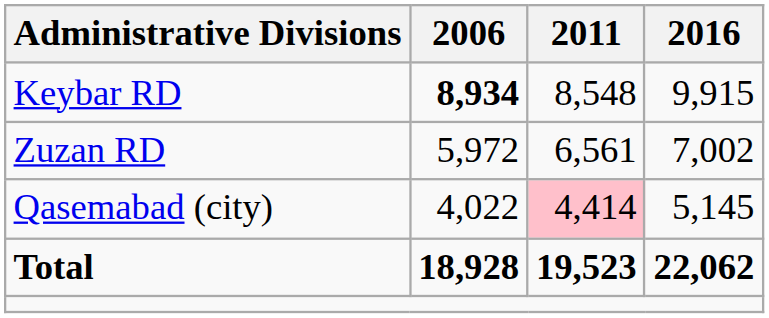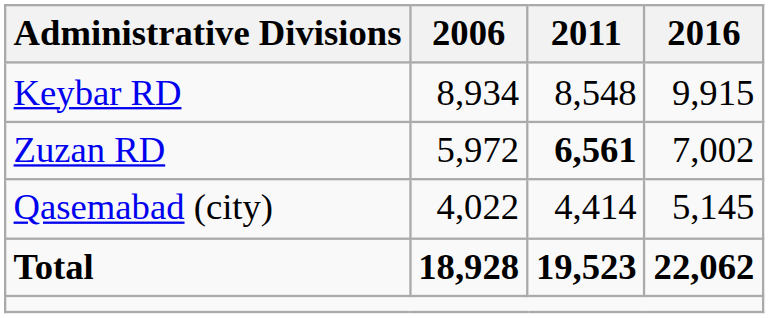(478, 91) bold -> (478, 91) normal
(595, 149) normal -> (595, 149) bold
(595, 207) pink background -> (595, 207) no background
